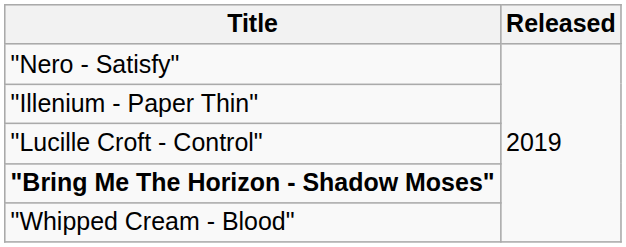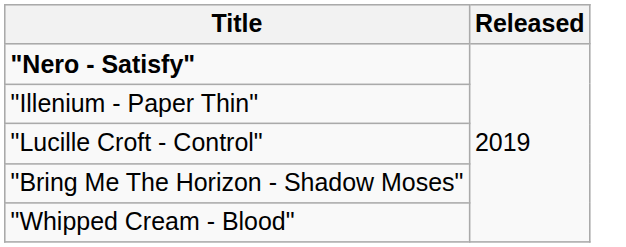(95, 63) normal -> (103, 63) bold
(253, 182) bold -> (237, 182) normal
